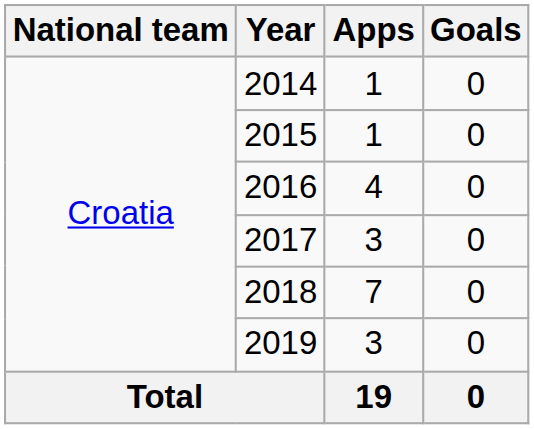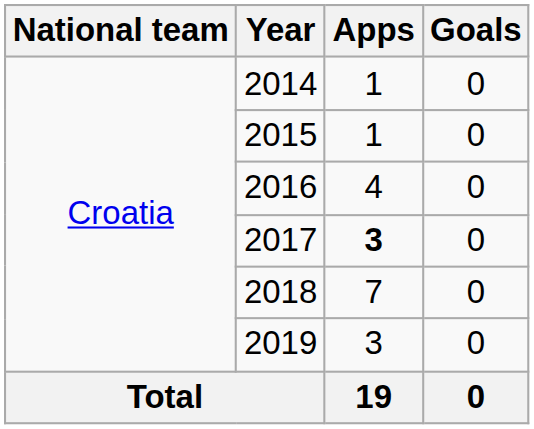(374, 239) normal -> (374, 239) bold
